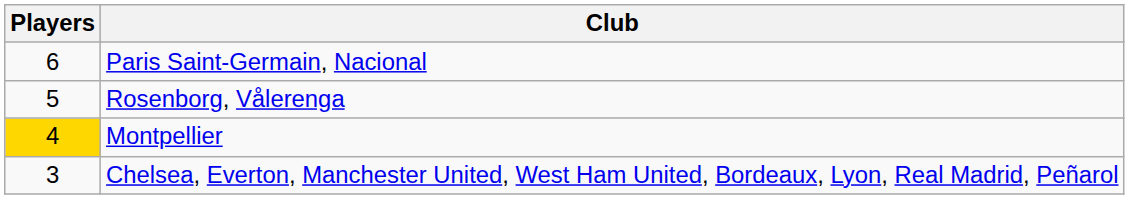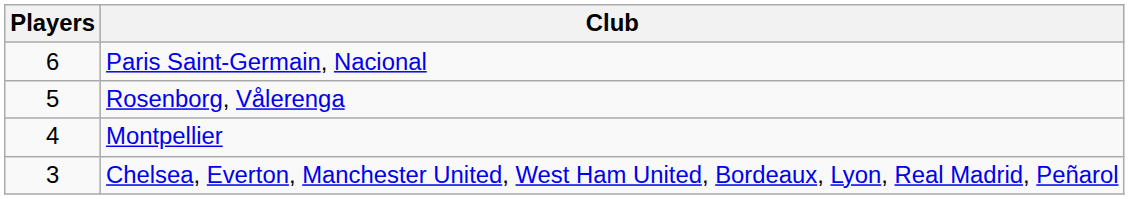(53, 136) gold background -> (53, 136) no background
